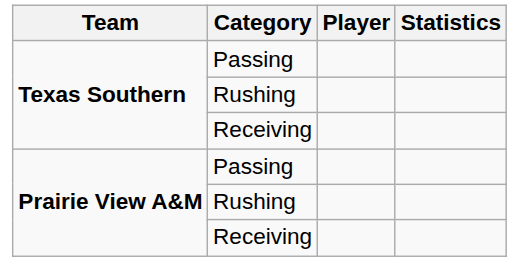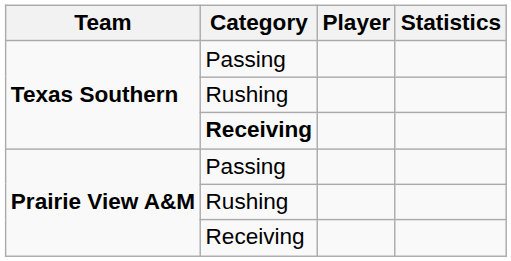(263, 130) normal -> (259, 130) bold
